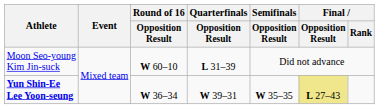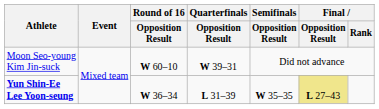(218, 67) L 31–39 -> (218, 67) W 39–31
(218, 95) W 39–31 -> (218, 95) L 31–39
